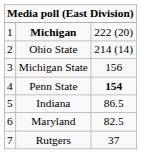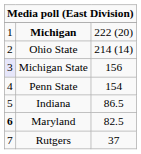(10, 67) no background -> (10, 67) lavender background
(114, 85) bold -> (114, 85) normal
(10, 121) normal -> (10, 121) bold
